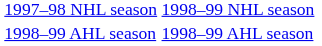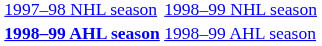(80, 33) normal -> (82, 33) bold
